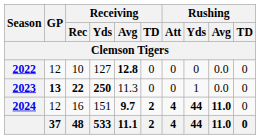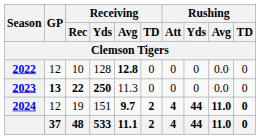(102, 69) 127 -> (102, 69) 128
(196, 87) 1 -> (196, 87) 0
(78, 106) 16 -> (78, 106) 19
(245, 106) normal -> (245, 106) bold
